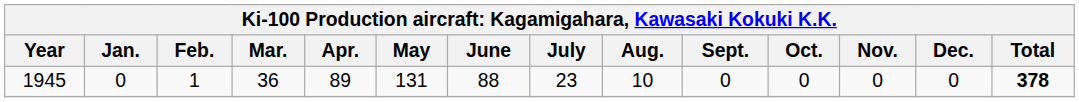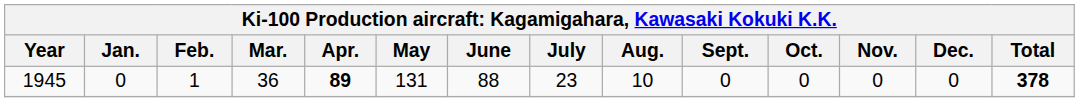(340, 81) normal -> (340, 81) bold
